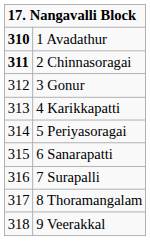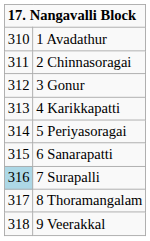(19, 39) bold -> (19, 39) normal
(18, 62) bold -> (18, 62) normal
(19, 177) no background -> (19, 177) lightblue background
